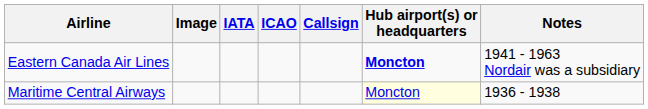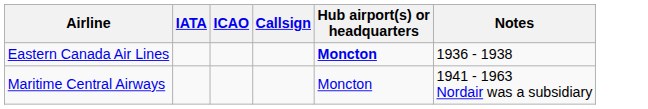- column: (196, 23)
(562, 62) 1941 - 1963 Nordair was a subsidiary -> (474, 54) 1936 - 1938
(393, 92) lightyellow background -> (345, 84) no background
(522, 92) 1936 - 1938 -> (514, 84) 1941 - 1963 Nordair was a subsidiary
